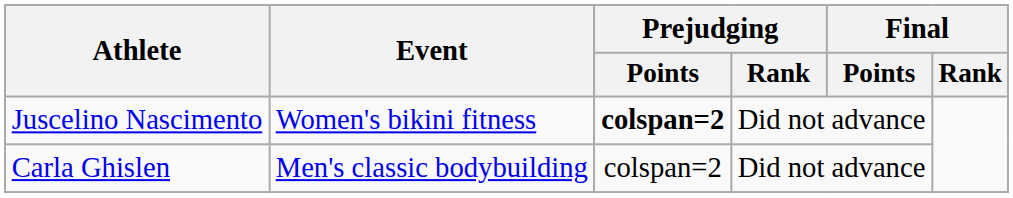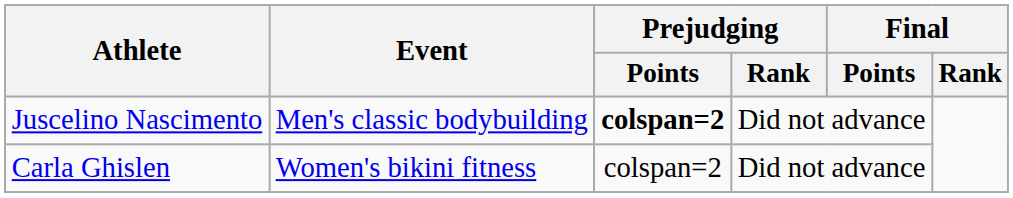(406, 120) Women's bikini fitness -> (432, 120) Men's classic bodybuilding
(432, 167) Men's classic bodybuilding -> (406, 167) Women's bikini fitness
